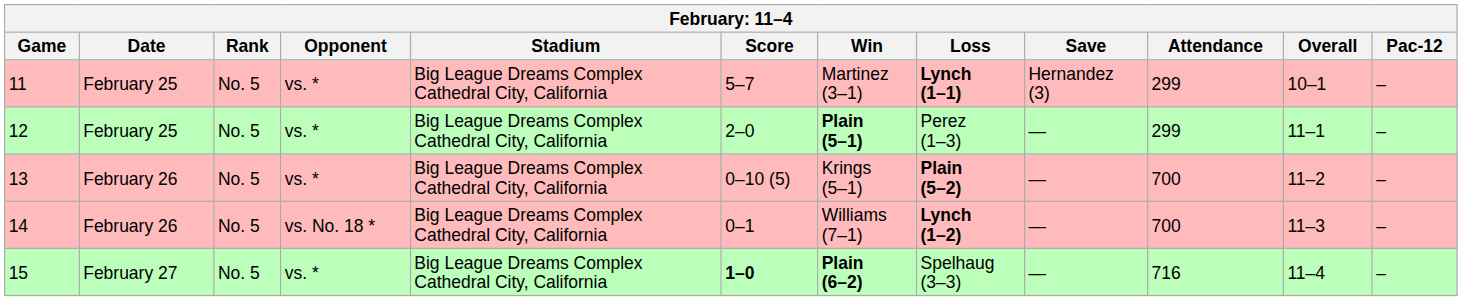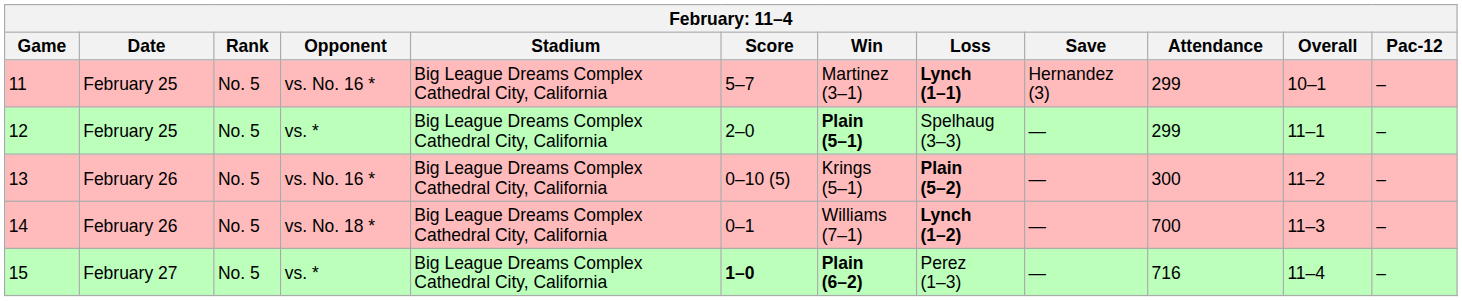(302, 84) vs. * -> (330, 84) vs. No. 16 *
(943, 131) Perez (1–3) -> (957, 131) Spelhaug (3–3)
(302, 178) vs. * -> (330, 178) vs. No. 16 *
(1166, 178) 700 -> (1166, 178) 300
(957, 272) Spelhaug (3–3) -> (943, 272) Perez (1–3)
